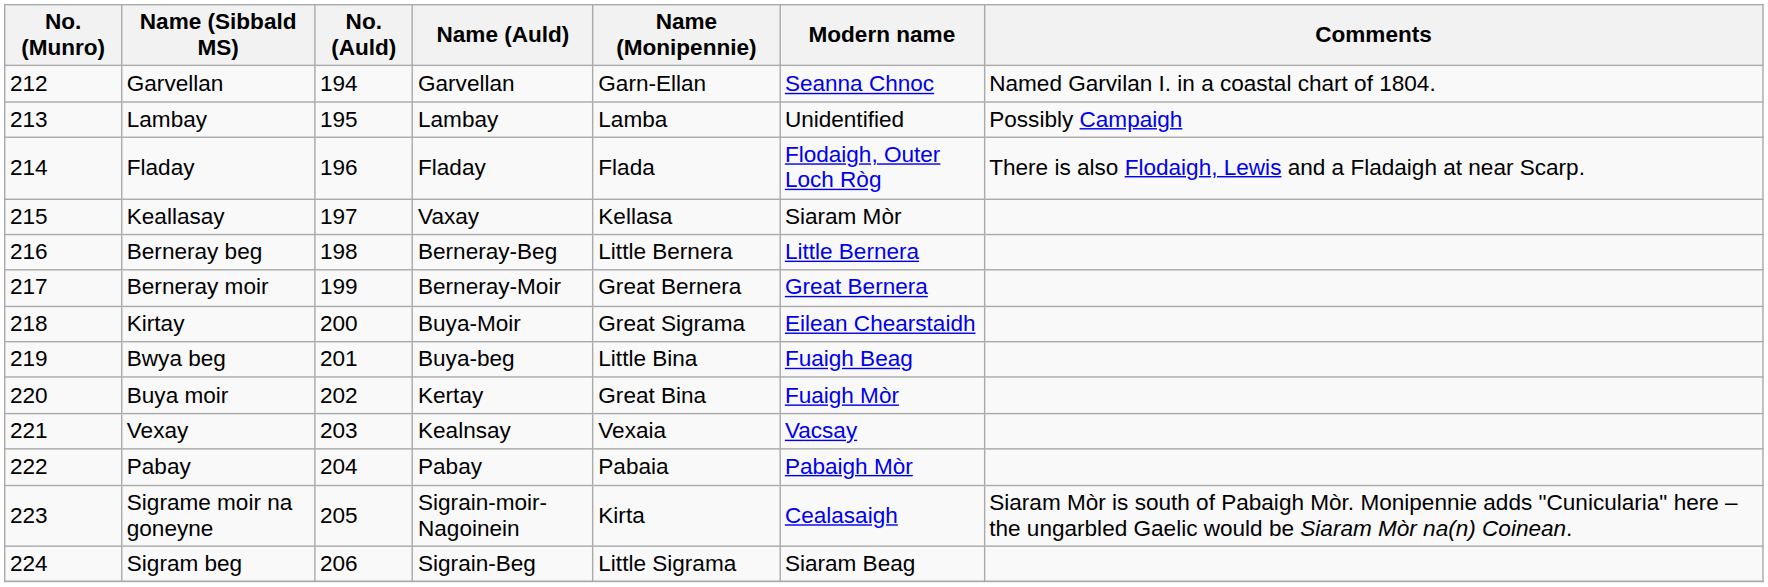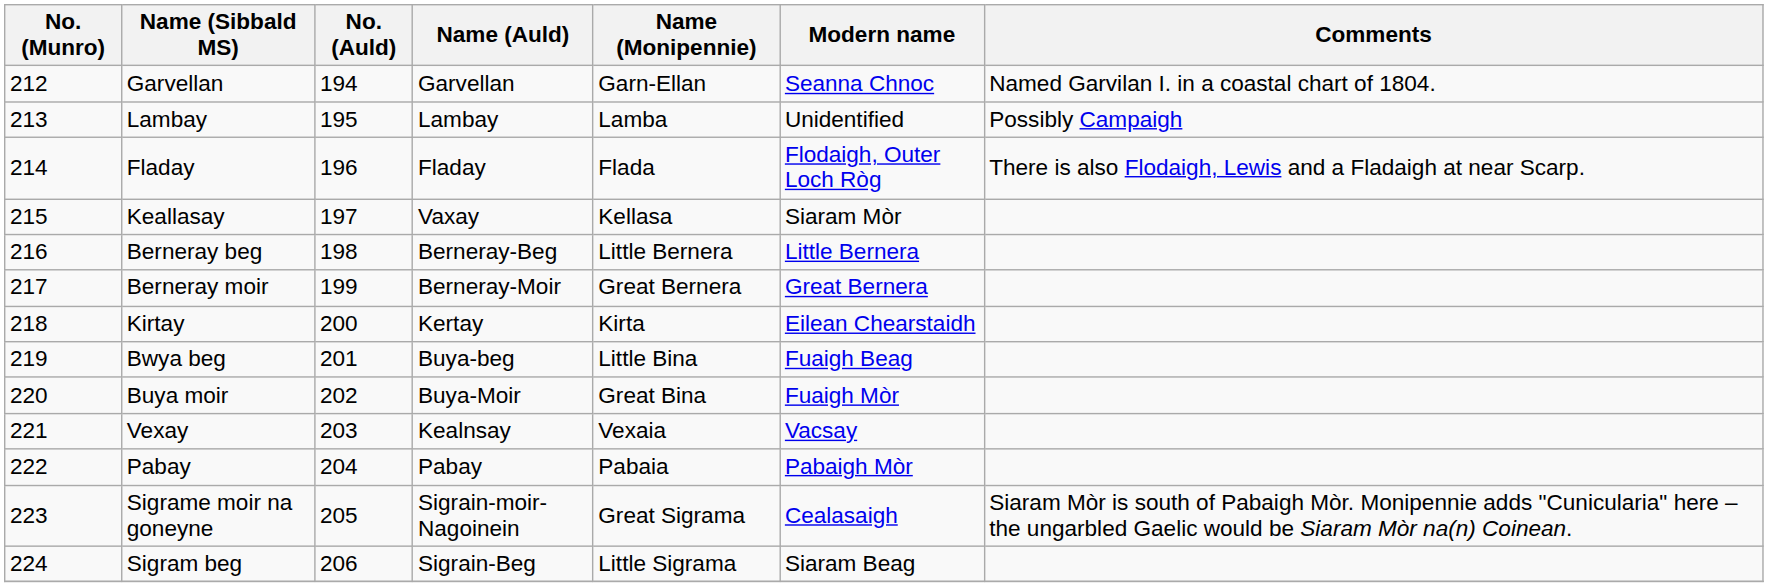(469, 323) Buya-Moir -> (451, 323) Kertay
(672, 323) Great Sigrama -> (622, 323) Kirta
(451, 395) Kertay -> (469, 395) Buya-Moir
(622, 515) Kirta -> (672, 515) Great Sigrama
